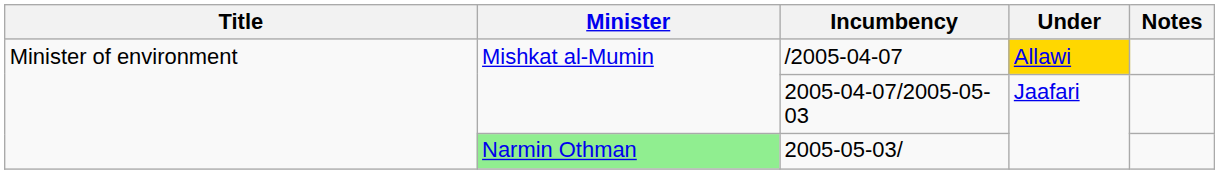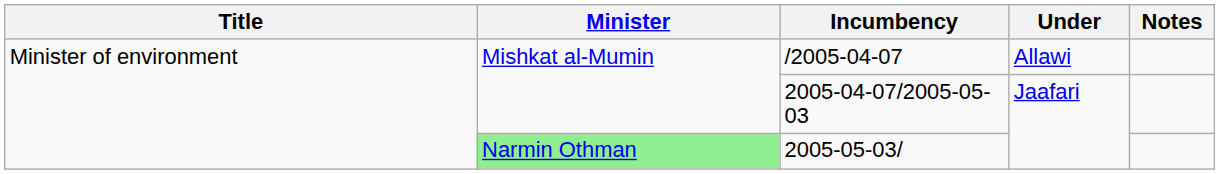(1042, 56) gold background -> (1042, 56) no background
